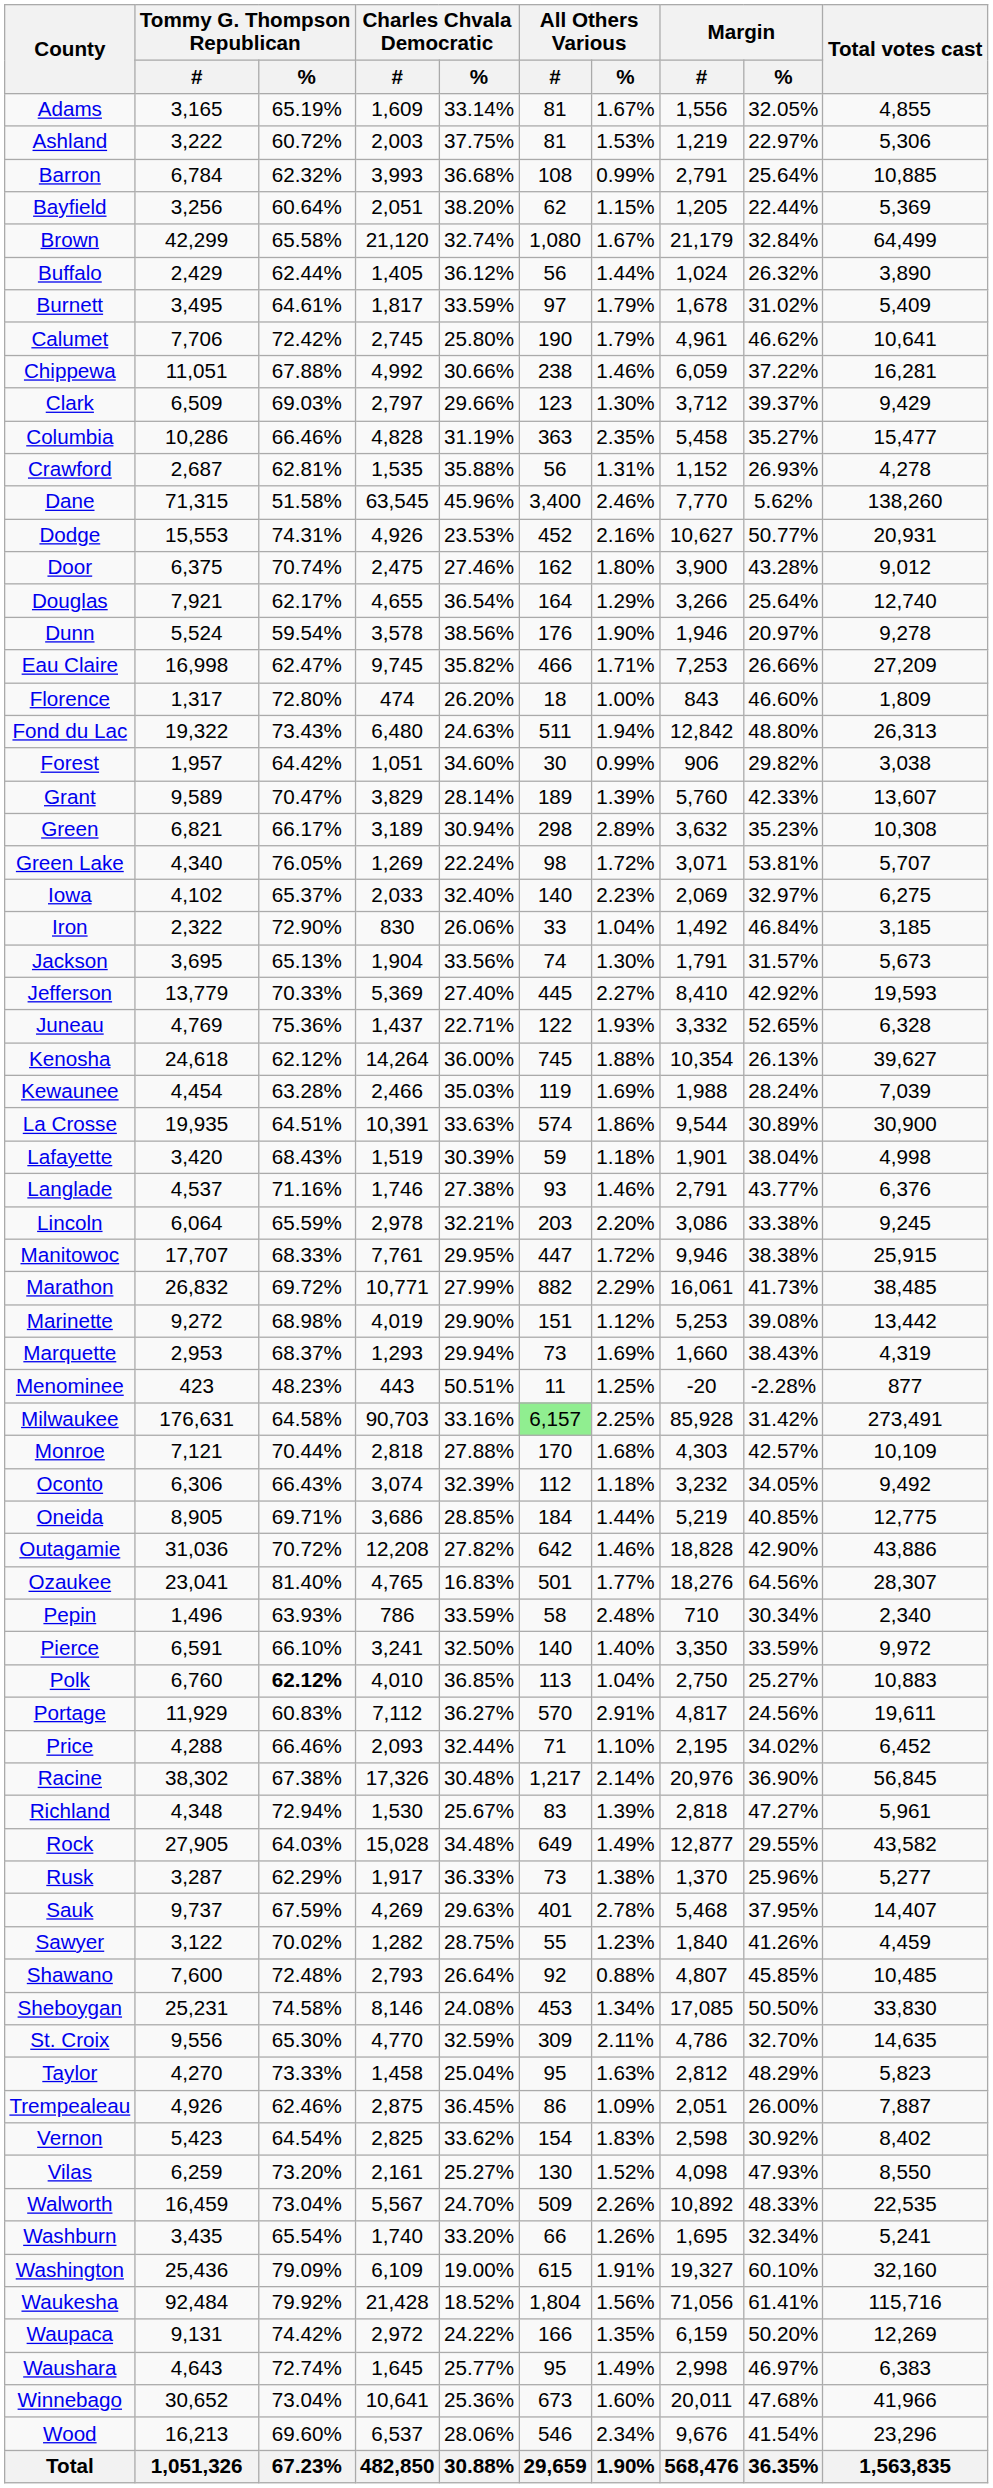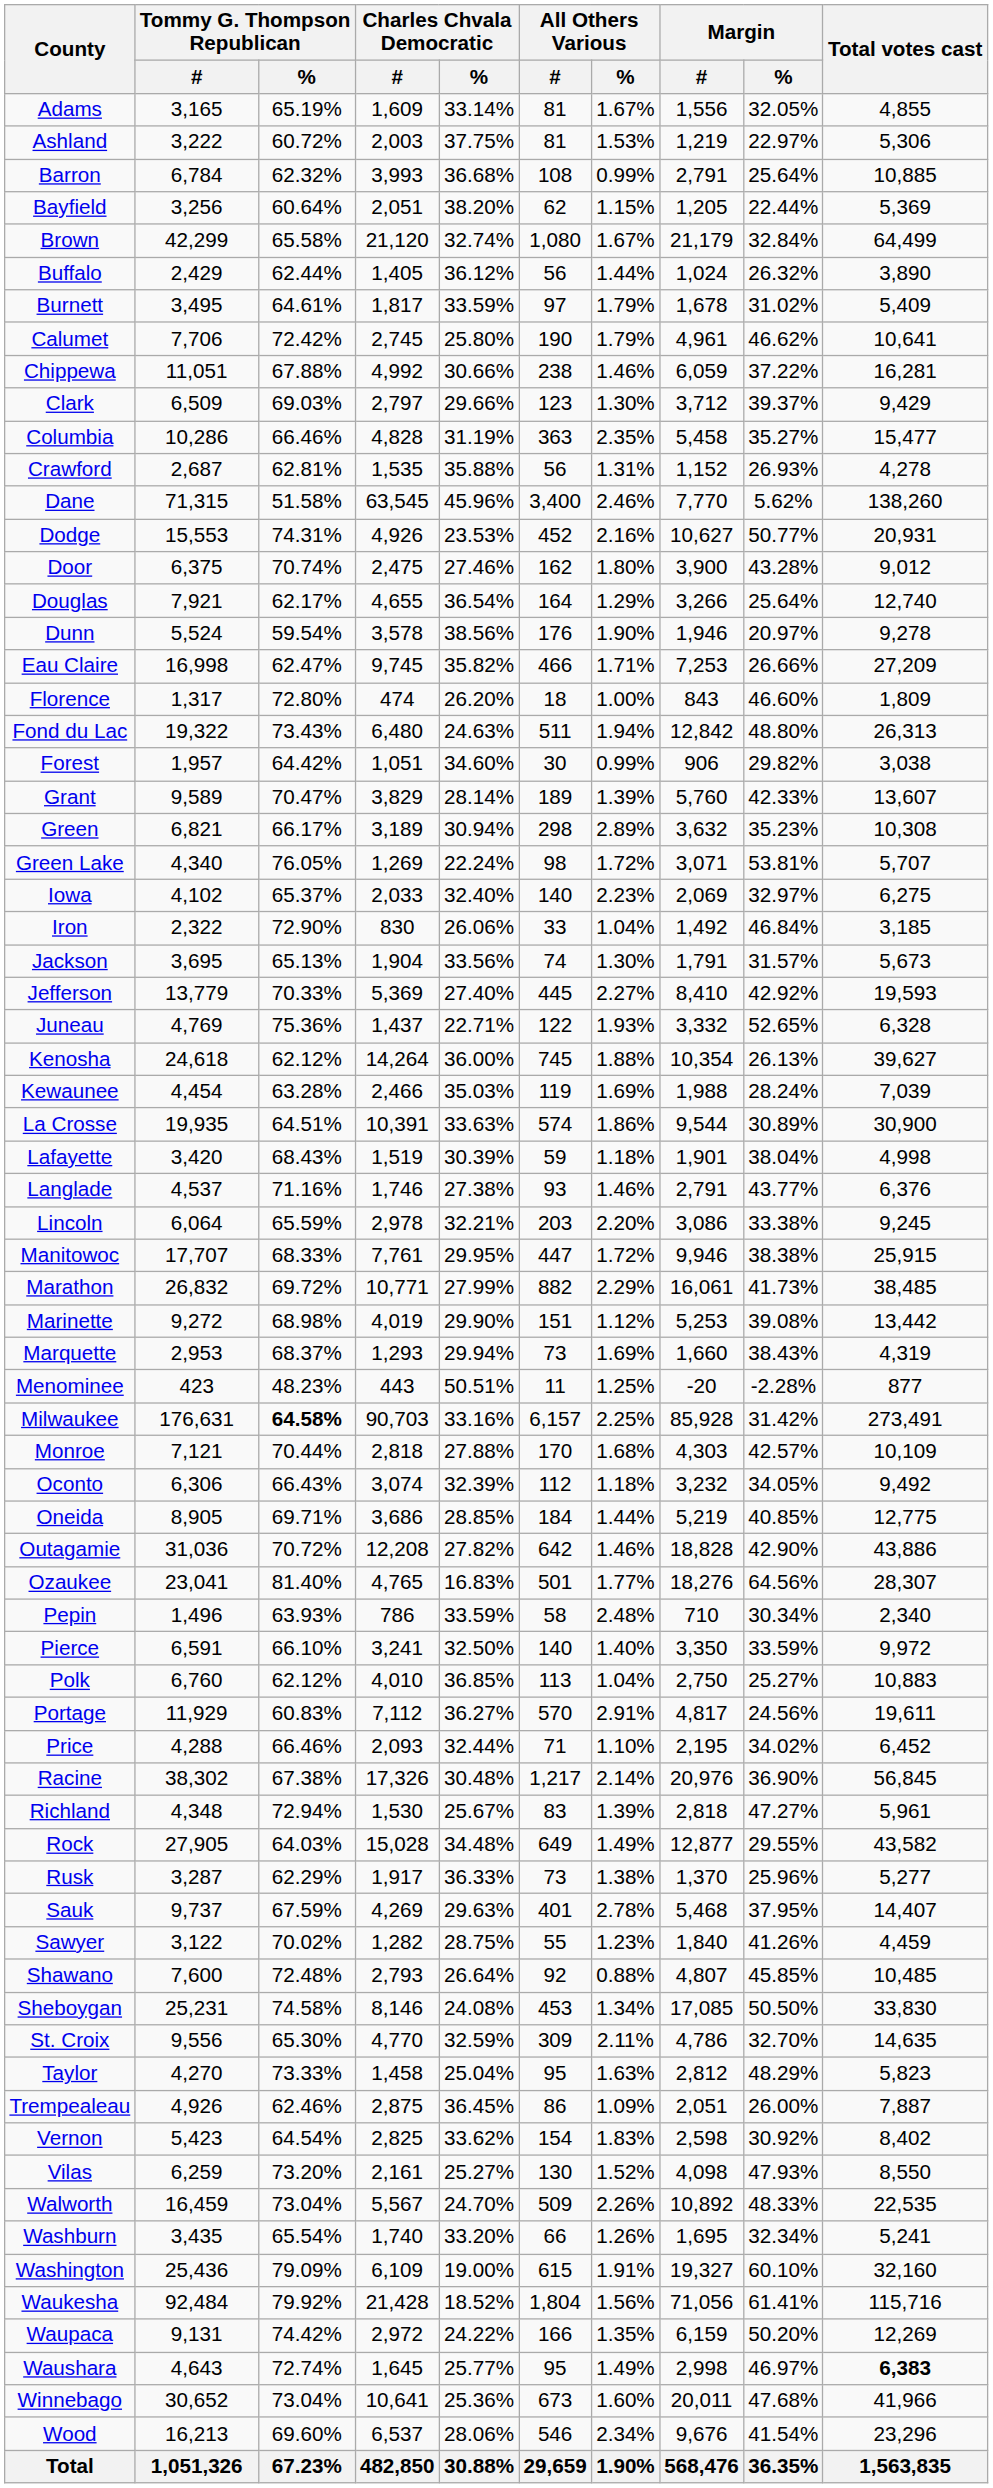(307, 1418) normal -> (307, 1418) bold
(555, 1418) lightgreen background -> (555, 1418) no background
(307, 1680) bold -> (307, 1680) normal
(905, 2368) normal -> (905, 2368) bold
